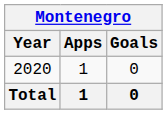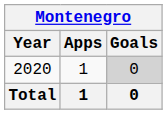(134, 70) no background -> (134, 70) lightgrey background
